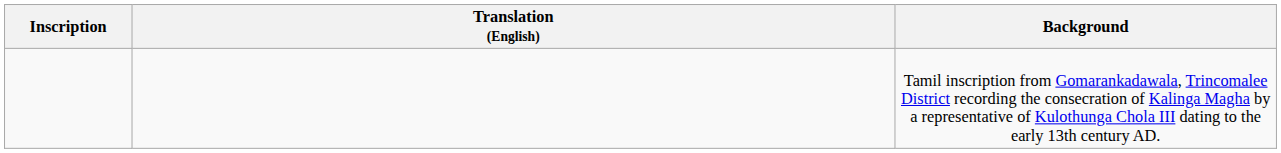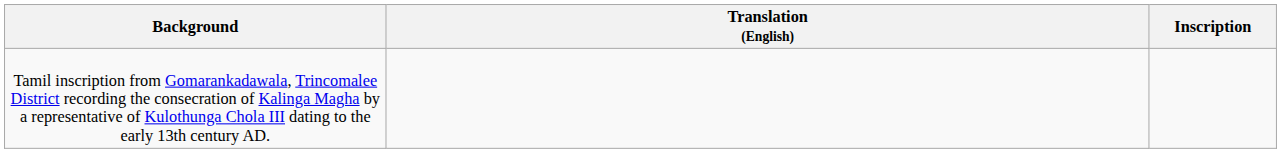columns swapped: (1086, 26) <-> (68, 26)
